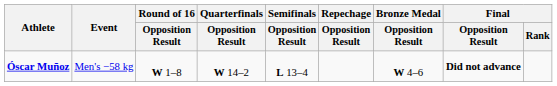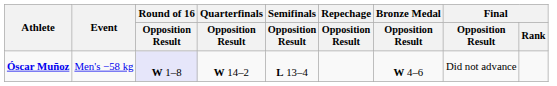(167, 73) no background -> (167, 73) lavender background
(483, 66) bold -> (481, 66) normal
